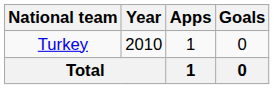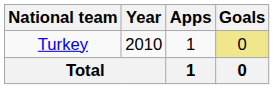(242, 44) no background -> (242, 44) khaki background
